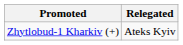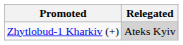(150, 31) no background -> (150, 31) lightgrey background
